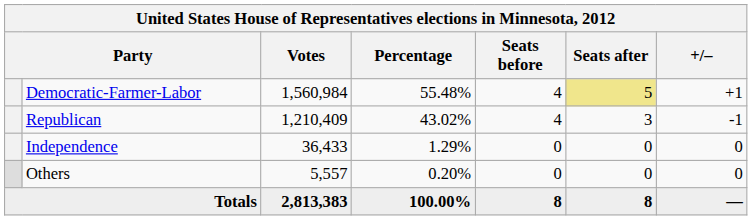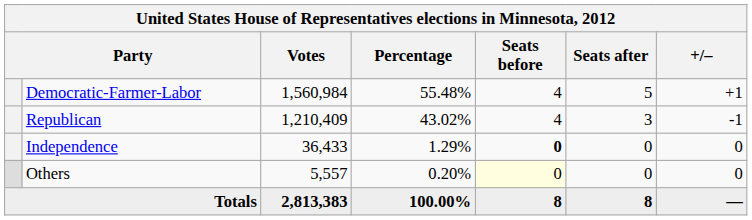(648, 92) khaki background -> (648, 92) no background
(558, 147) normal -> (558, 147) bold
(558, 174) no background -> (558, 174) lightyellow background
